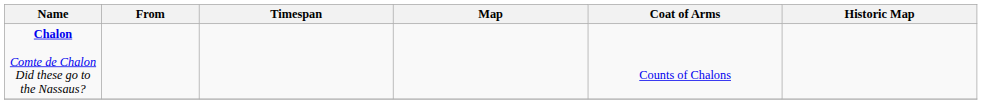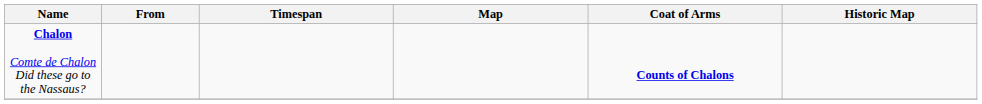(685, 75) normal -> (685, 75) bold
